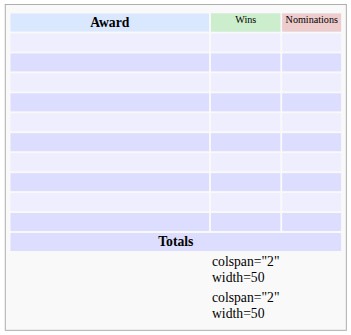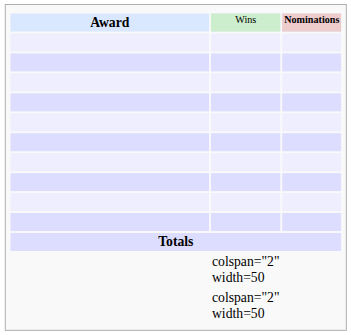(312, 20) normal -> (312, 20) bold
